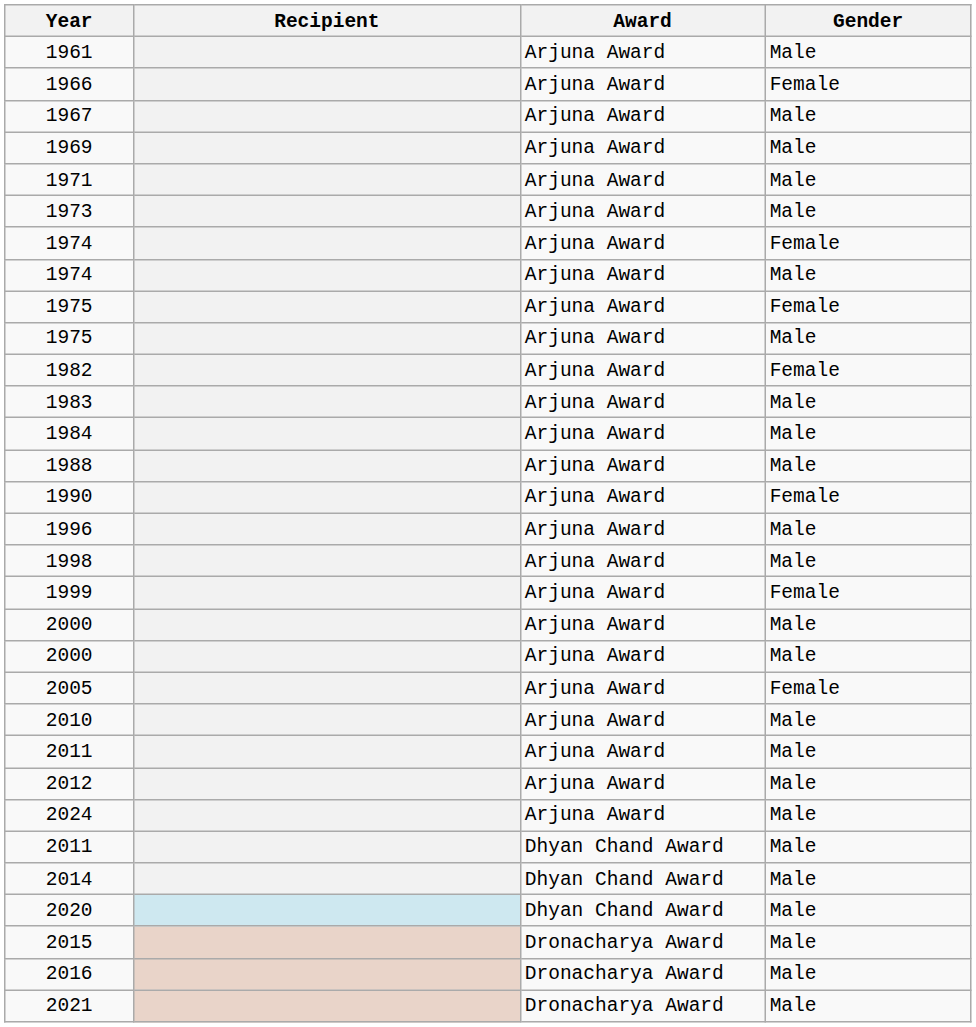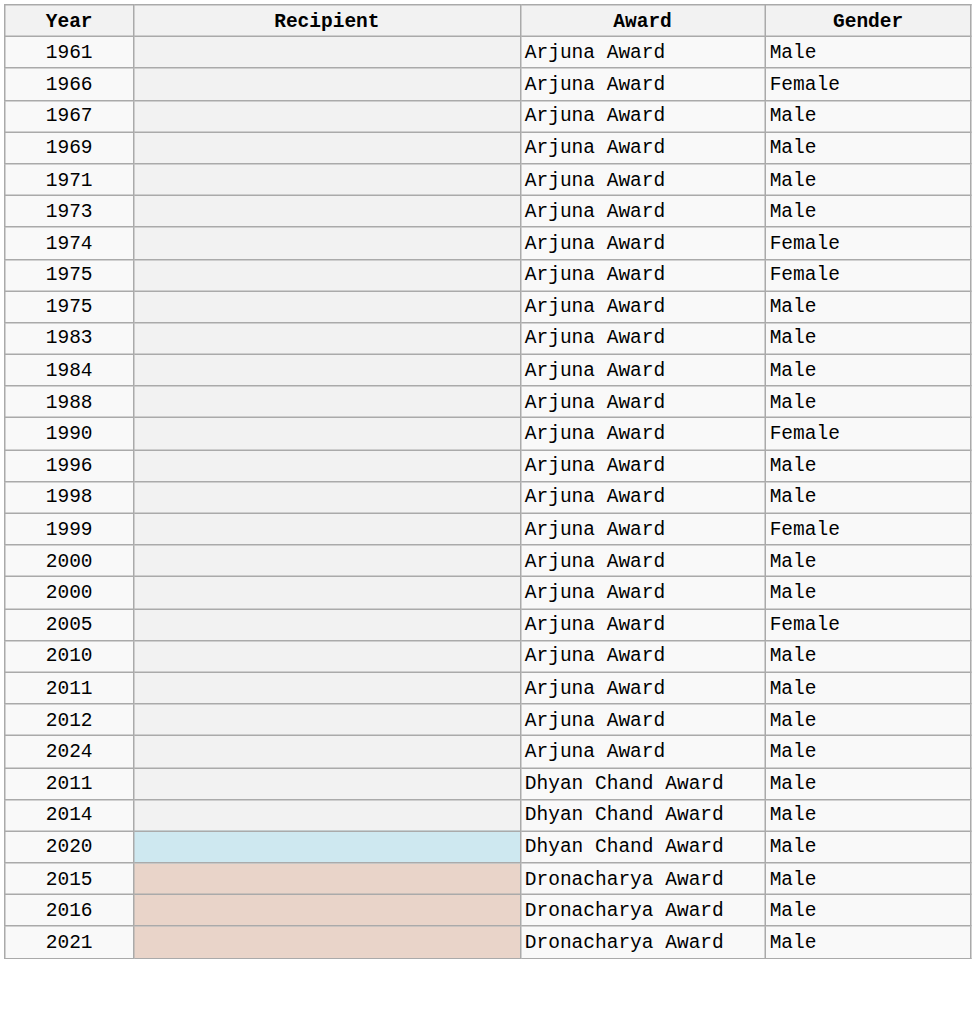- row: (69, 275)
- row: (69, 370)
